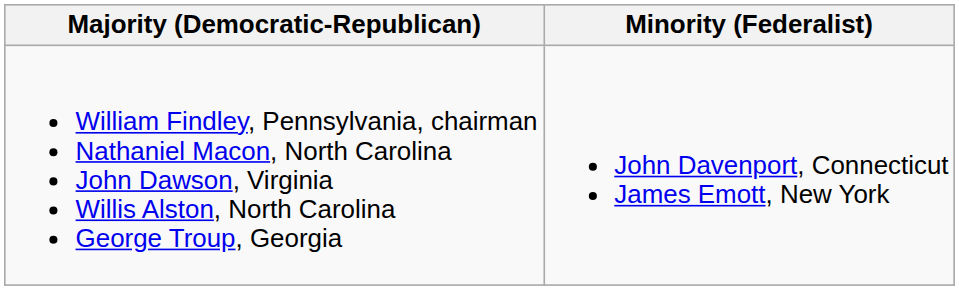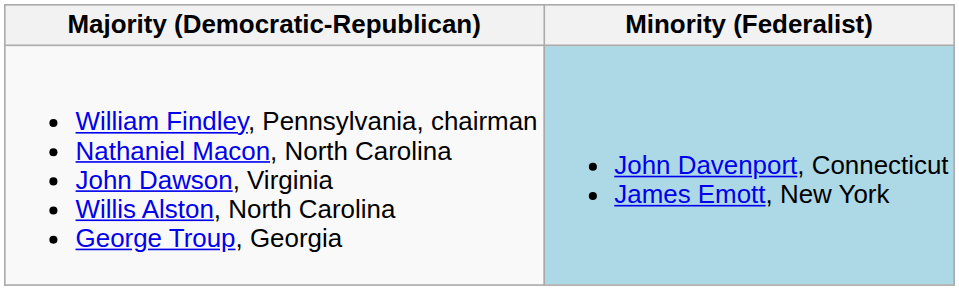(749, 180) no background -> (749, 180) lightblue background
